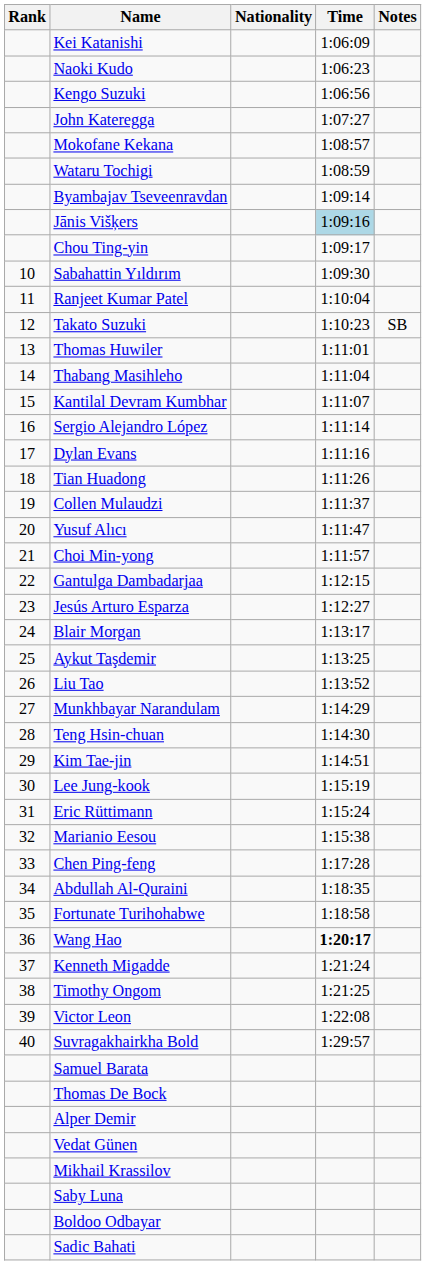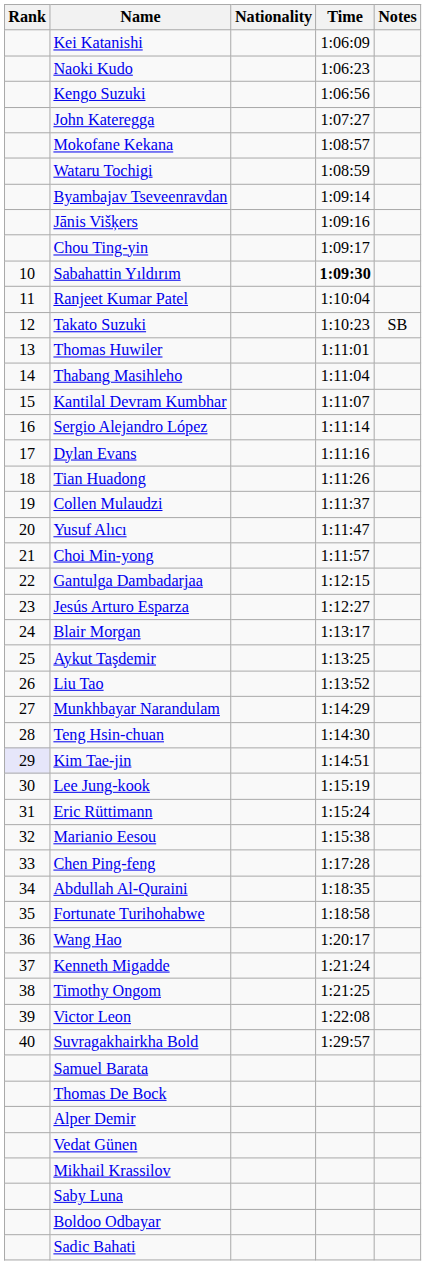(345, 222) lightblue background -> (345, 222) no background
(345, 273) normal -> (345, 273) bold
(27, 760) no background -> (27, 760) lavender background
(345, 939) bold -> (345, 939) normal
